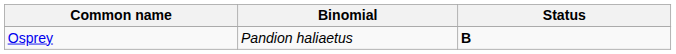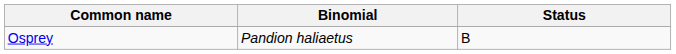(466, 37) bold -> (466, 37) normal
